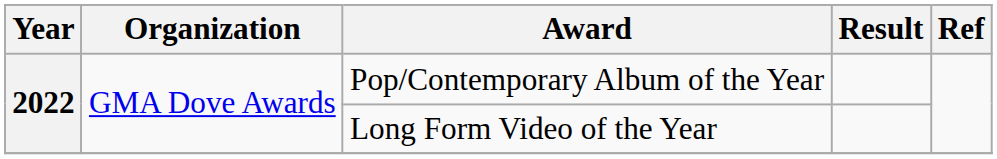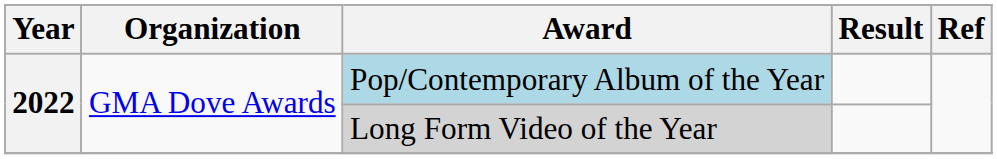(587, 78) no background -> (587, 78) lightblue background
(533, 128) no background -> (533, 128) lightgrey background
